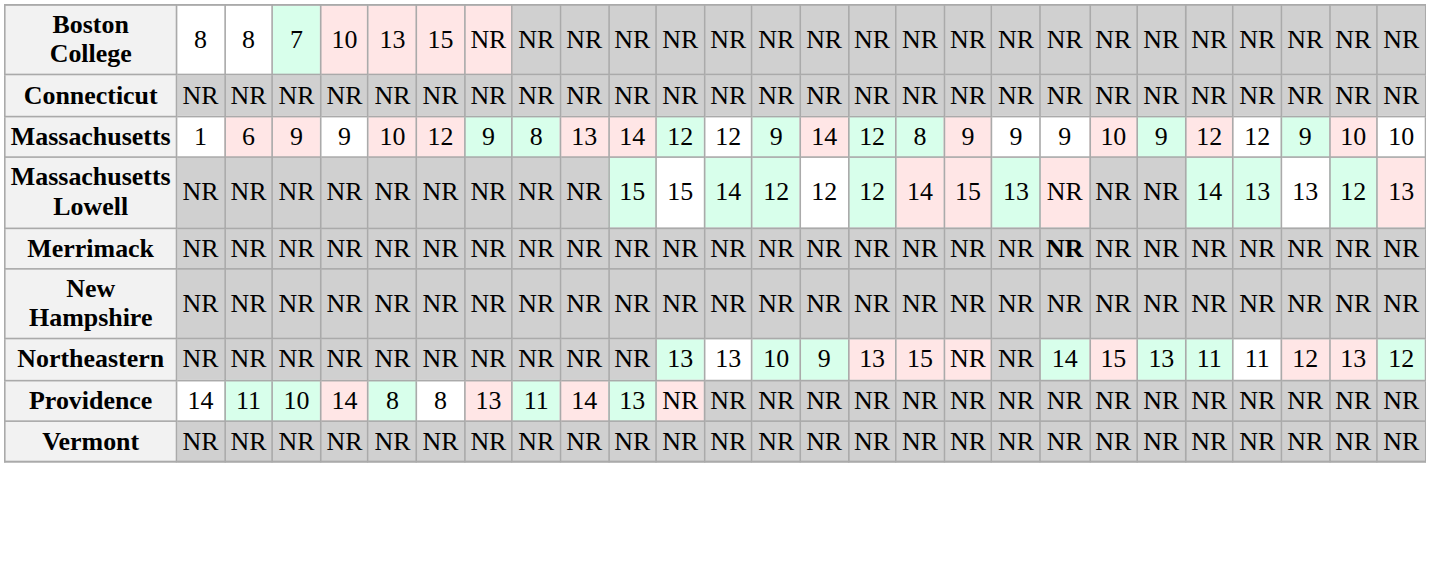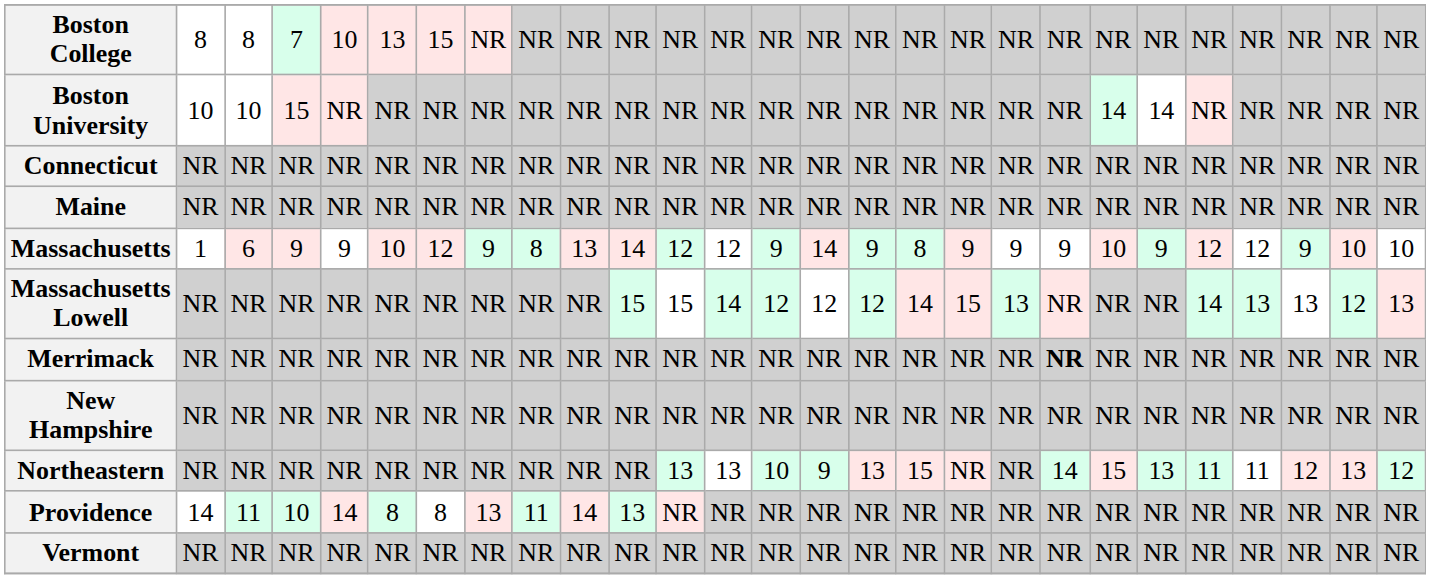+ row: (91, 109)
+ row: (91, 206)
(872, 136) 12 -> (872, 247) 9
